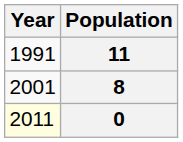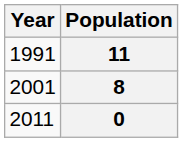(32, 119) lightyellow background -> (32, 119) no background
